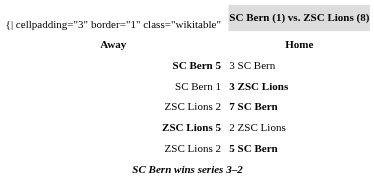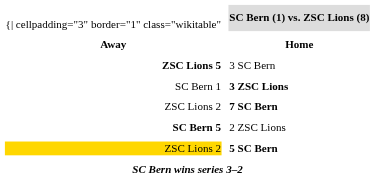(197, 65) SC Bern 5 -> (192, 65) ZSC Lions 5
(192, 127) ZSC Lions 5 -> (197, 127) SC Bern 5
(193, 148) no background -> (193, 148) gold background
